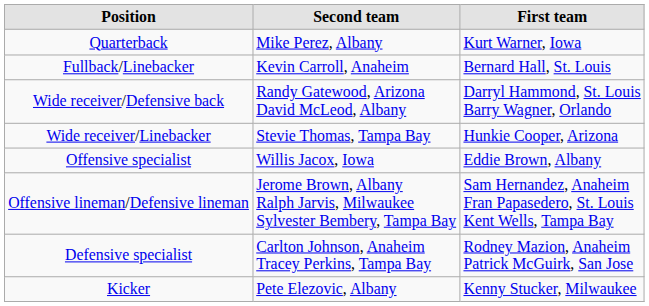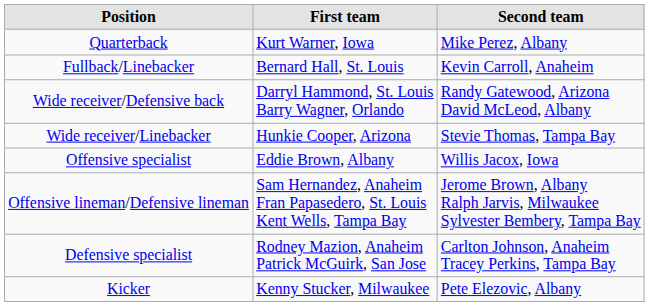columns swapped: (552, 17) <-> (356, 17)
